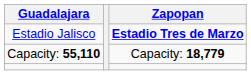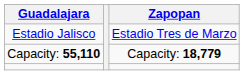(178, 34) bold -> (174, 34) normal
